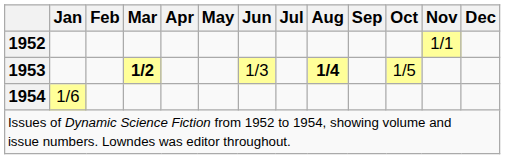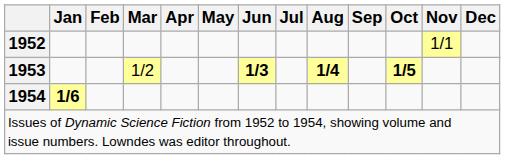(142, 70) bold -> (142, 70) normal
(257, 70) normal -> (257, 70) bold
(404, 70) normal -> (404, 70) bold
(68, 96) normal -> (68, 96) bold
